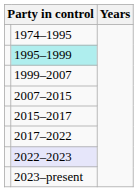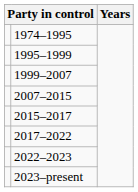(43, 55) paleturquoise background -> (43, 55) no background
(43, 156) lavender background -> (43, 156) no background
